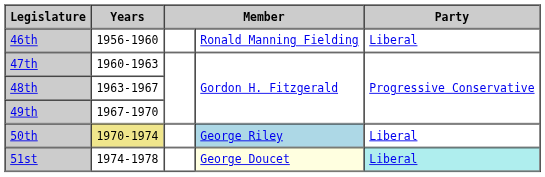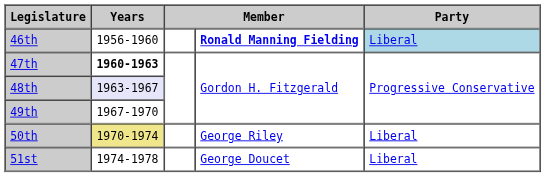(279, 41) normal -> (279, 41) bold
(393, 41) no background -> (393, 41) lightblue background
(127, 64) normal -> (127, 64) bold
(127, 88) no background -> (127, 88) lavender background
(242, 136) lightblue background -> (242, 136) no background
(245, 159) lightyellow background -> (245, 159) no background
(393, 159) paleturquoise background -> (393, 159) no background
